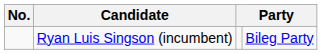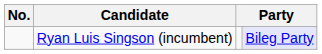(280, 37) no background -> (280, 37) lavender background
